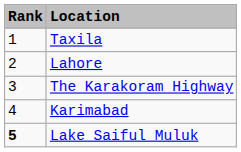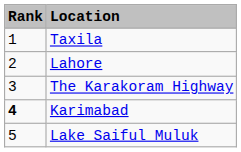(12, 111) normal -> (12, 111) bold
(12, 135) bold -> (12, 135) normal
